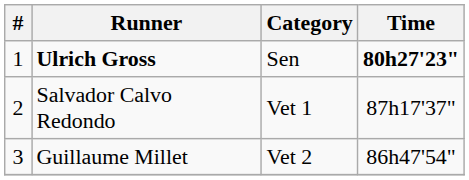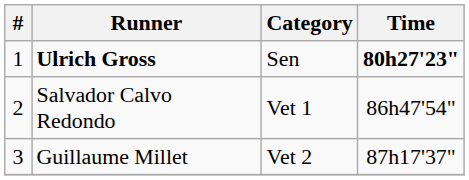(411, 107) 87h17'37" -> (411, 107) 86h47'54"
(411, 156) 86h47'54" -> (411, 156) 87h17'37"
